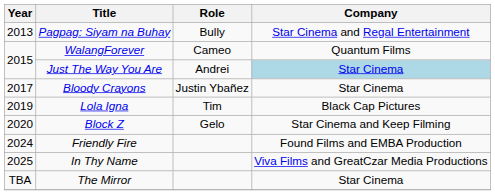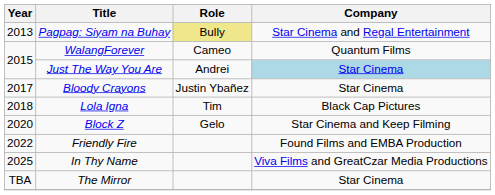(212, 32) no background -> (212, 32) khaki background
(20, 106) 2019 -> (20, 106) 2018
(20, 143) 2024 -> (20, 143) 2022
